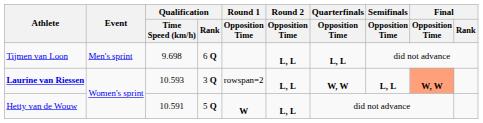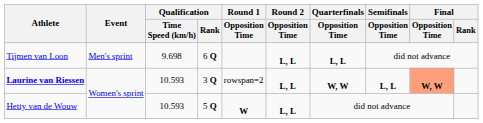(172, 106) 10.591 -> (172, 106) 10.593
